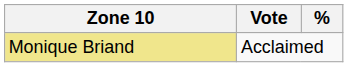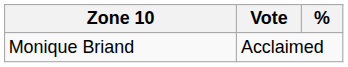(71, 47) khaki background -> (71, 47) no background
